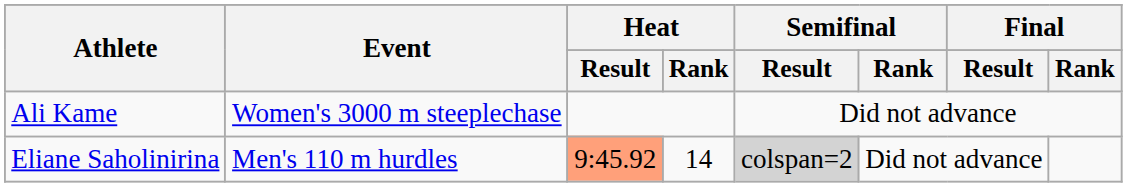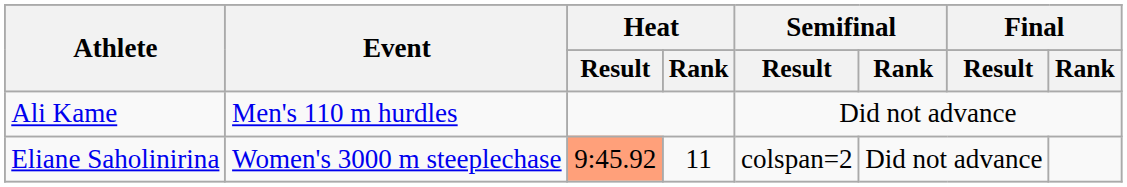(397, 114) Women's 3000 m steeplechase -> (345, 114) Men's 110 m hurdles
(345, 158) Men's 110 m hurdles -> (397, 158) Women's 3000 m steeplechase
(699, 158) 14 -> (699, 158) 11
(797, 158) lightgrey background -> (797, 158) no background
